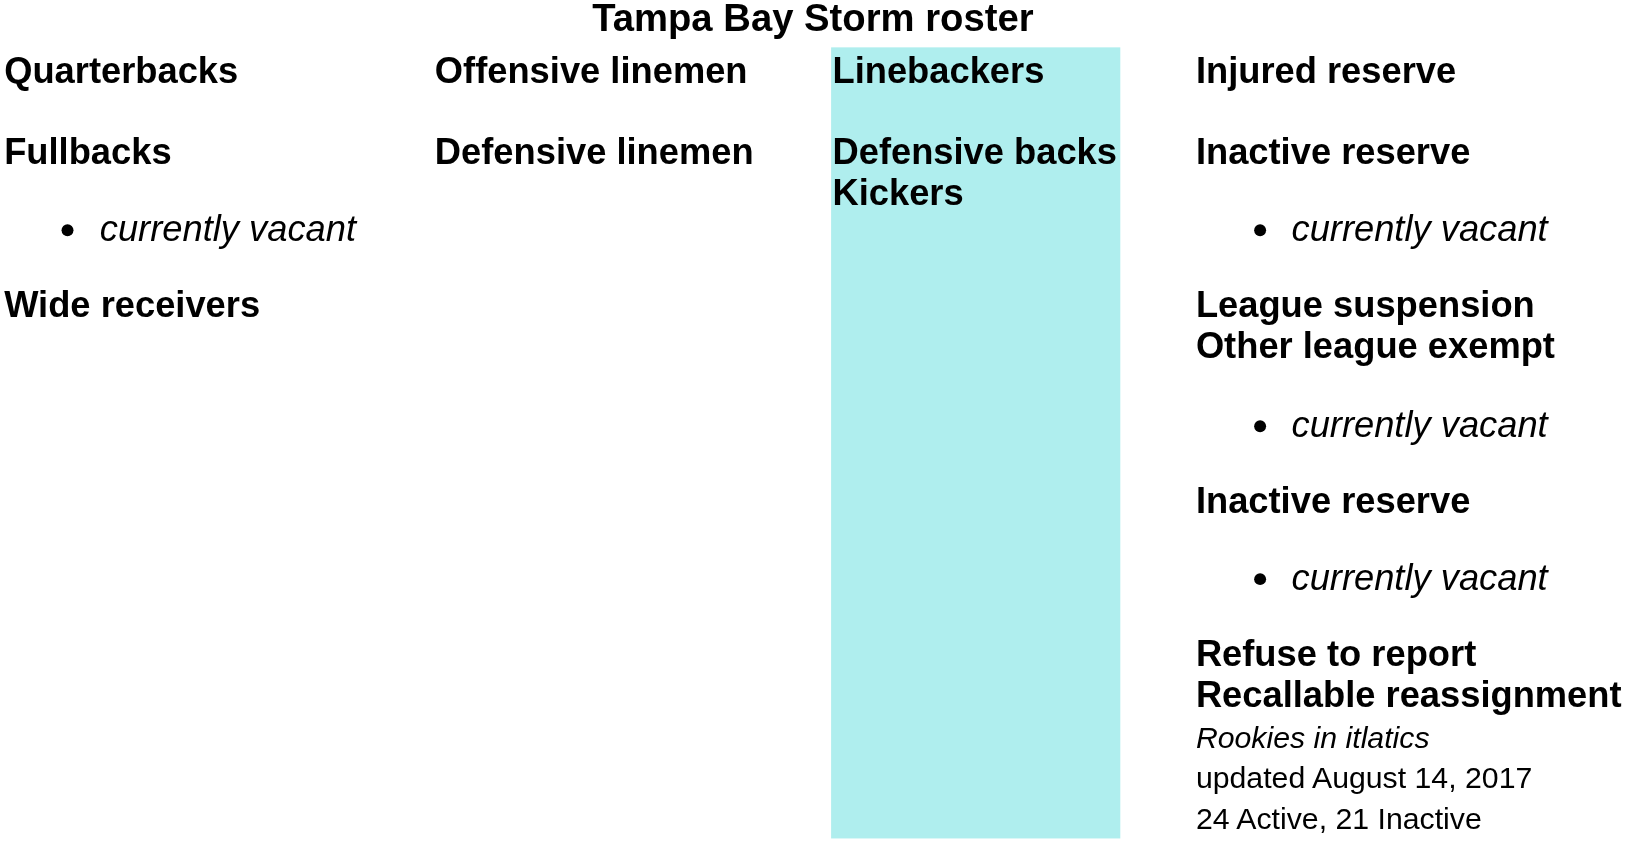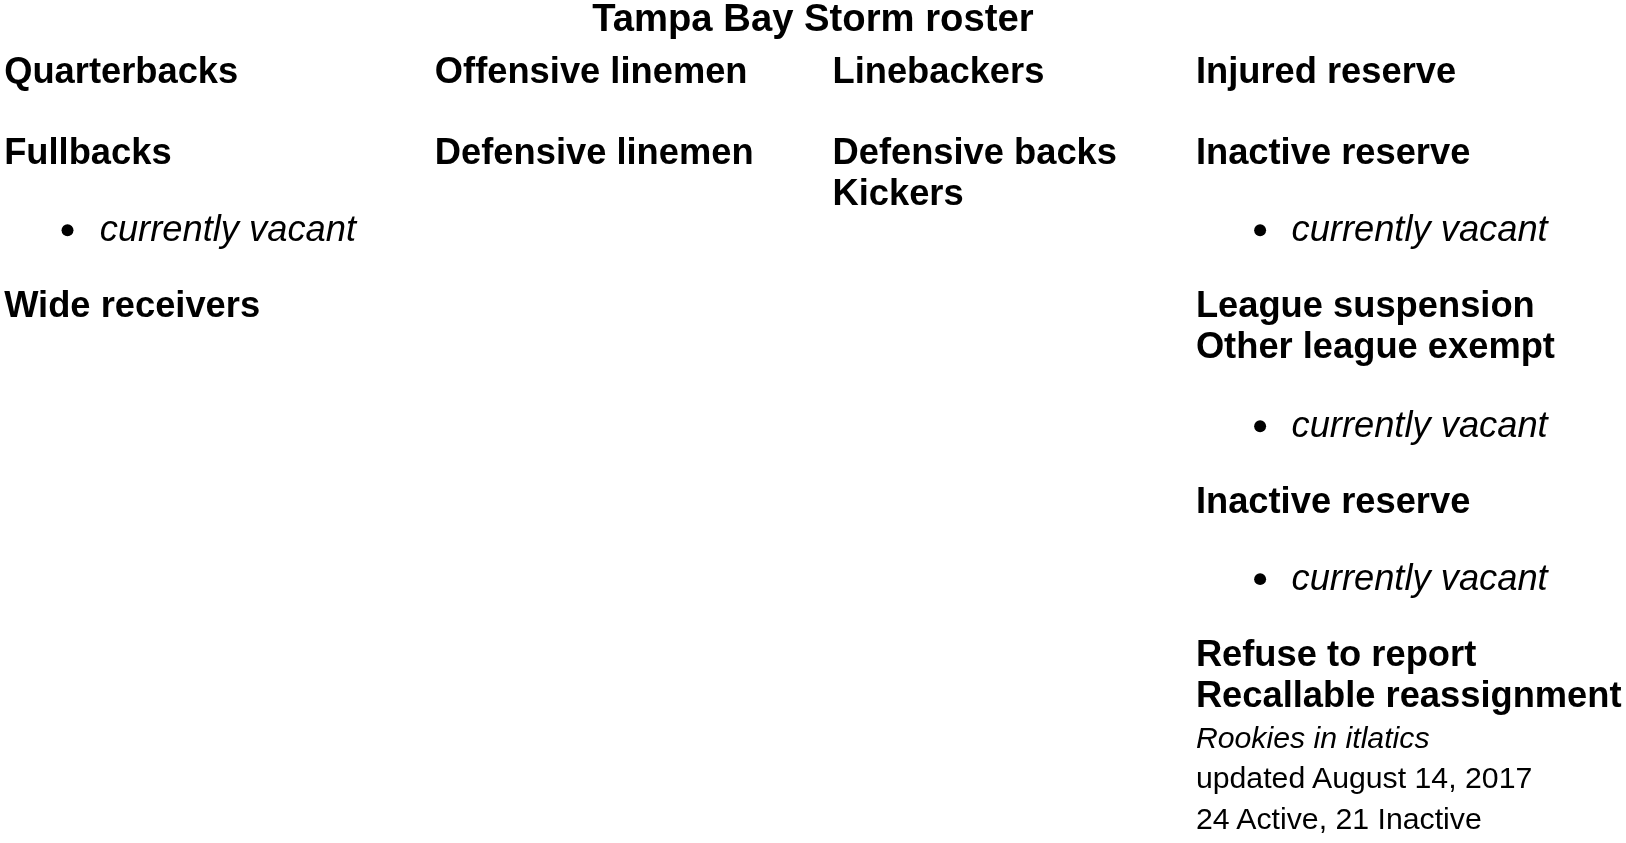(975, 131) paleturquoise background -> (975, 131) no background
